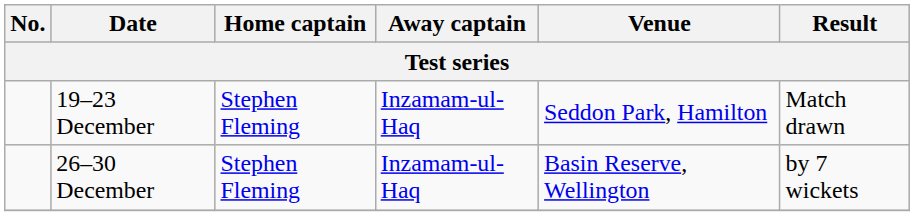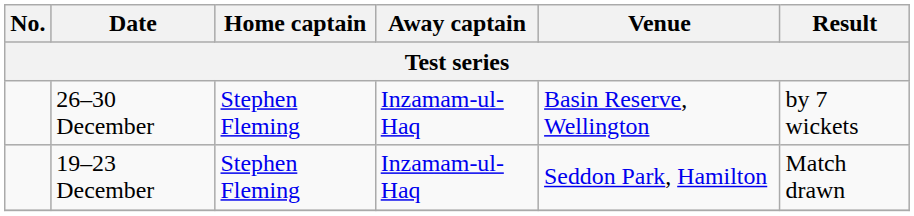rows swapped: (105, 112) <-> (105, 177)
